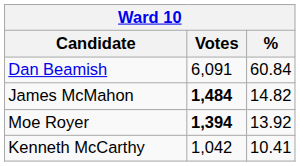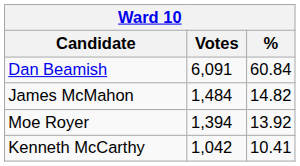(212, 95) bold -> (212, 95) normal
(212, 122) bold -> (212, 122) normal
